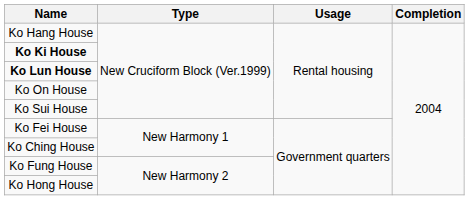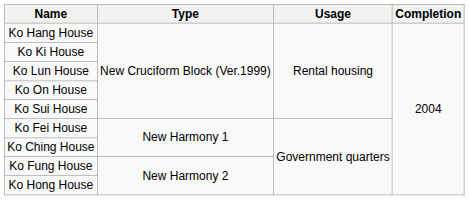(51, 52) bold -> (51, 52) normal
(51, 71) bold -> (51, 71) normal
